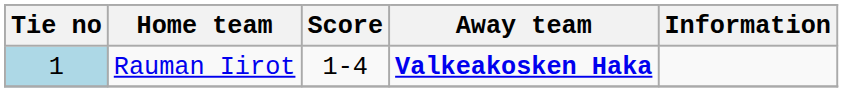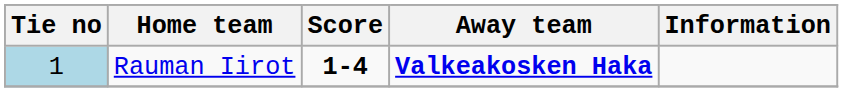(345, 67) normal -> (345, 67) bold
